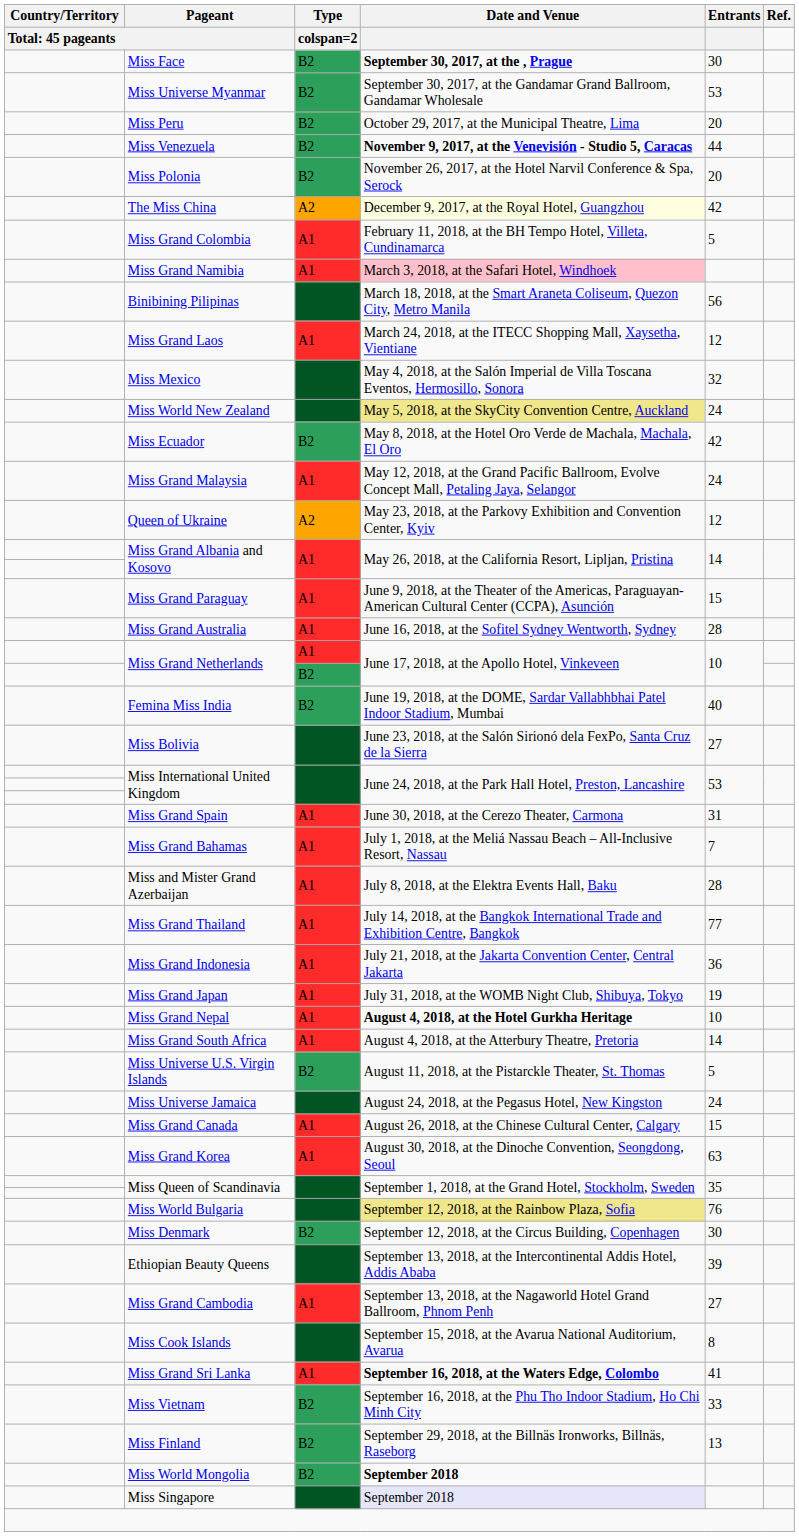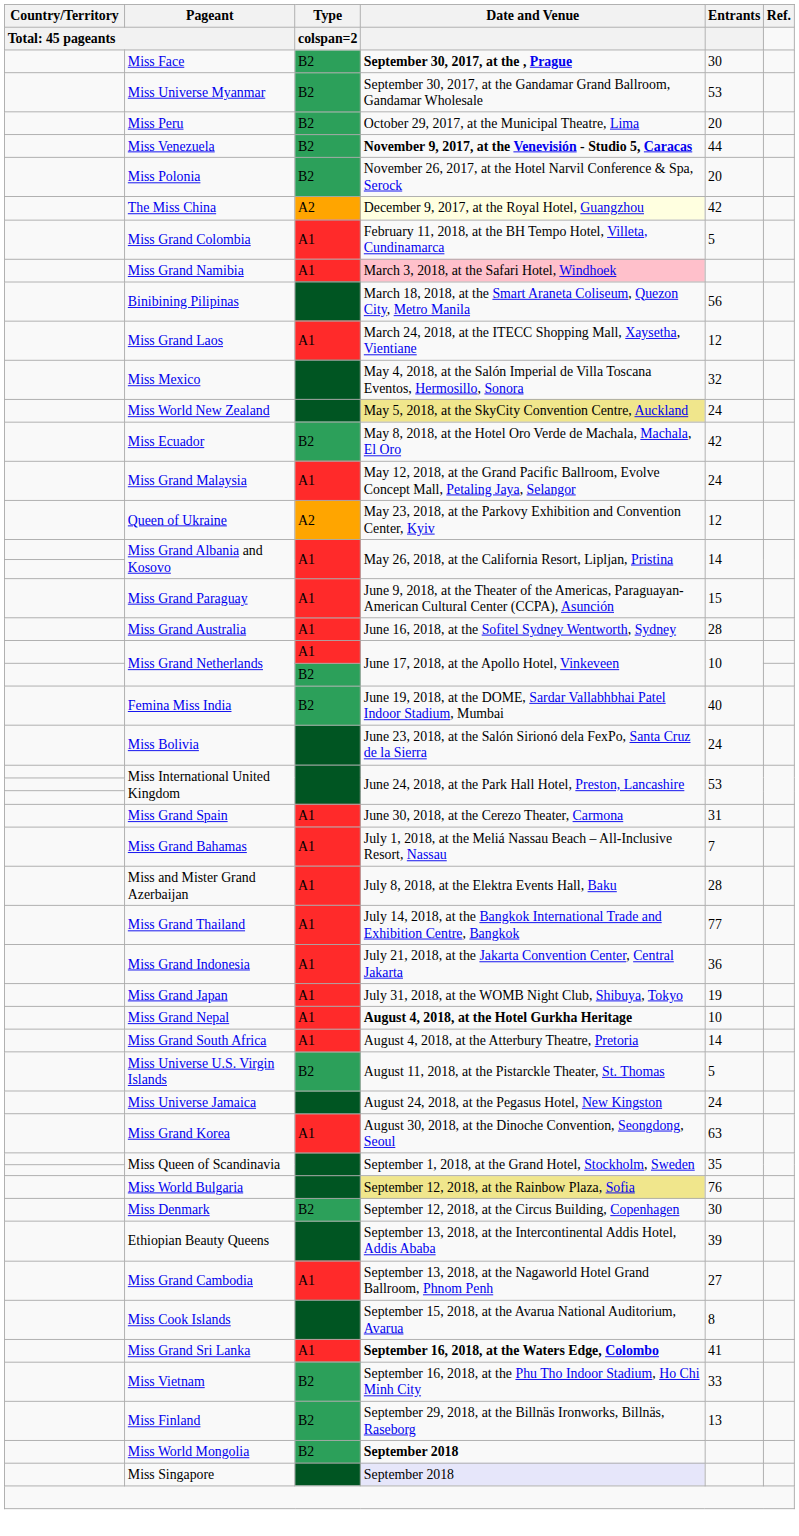(715, 745) 27 -> (715, 745) 24
- row: (183, 1125)
